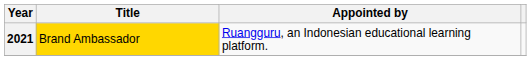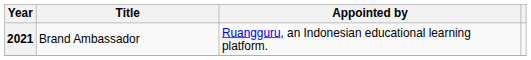(89, 39) gold background -> (89, 39) no background
